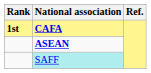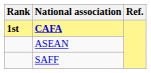(52, 44) bold -> (52, 44) normal
(47, 60) paleturquoise background -> (47, 60) no background
